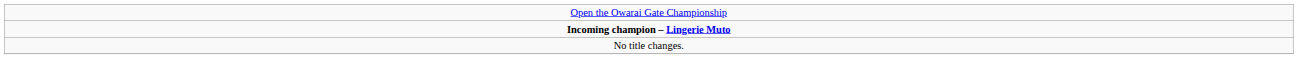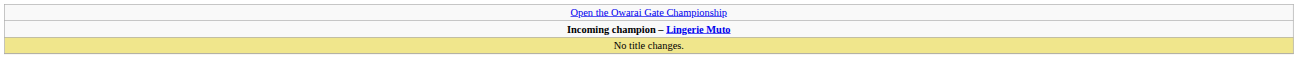(649, 45) no background -> (649, 45) khaki background
